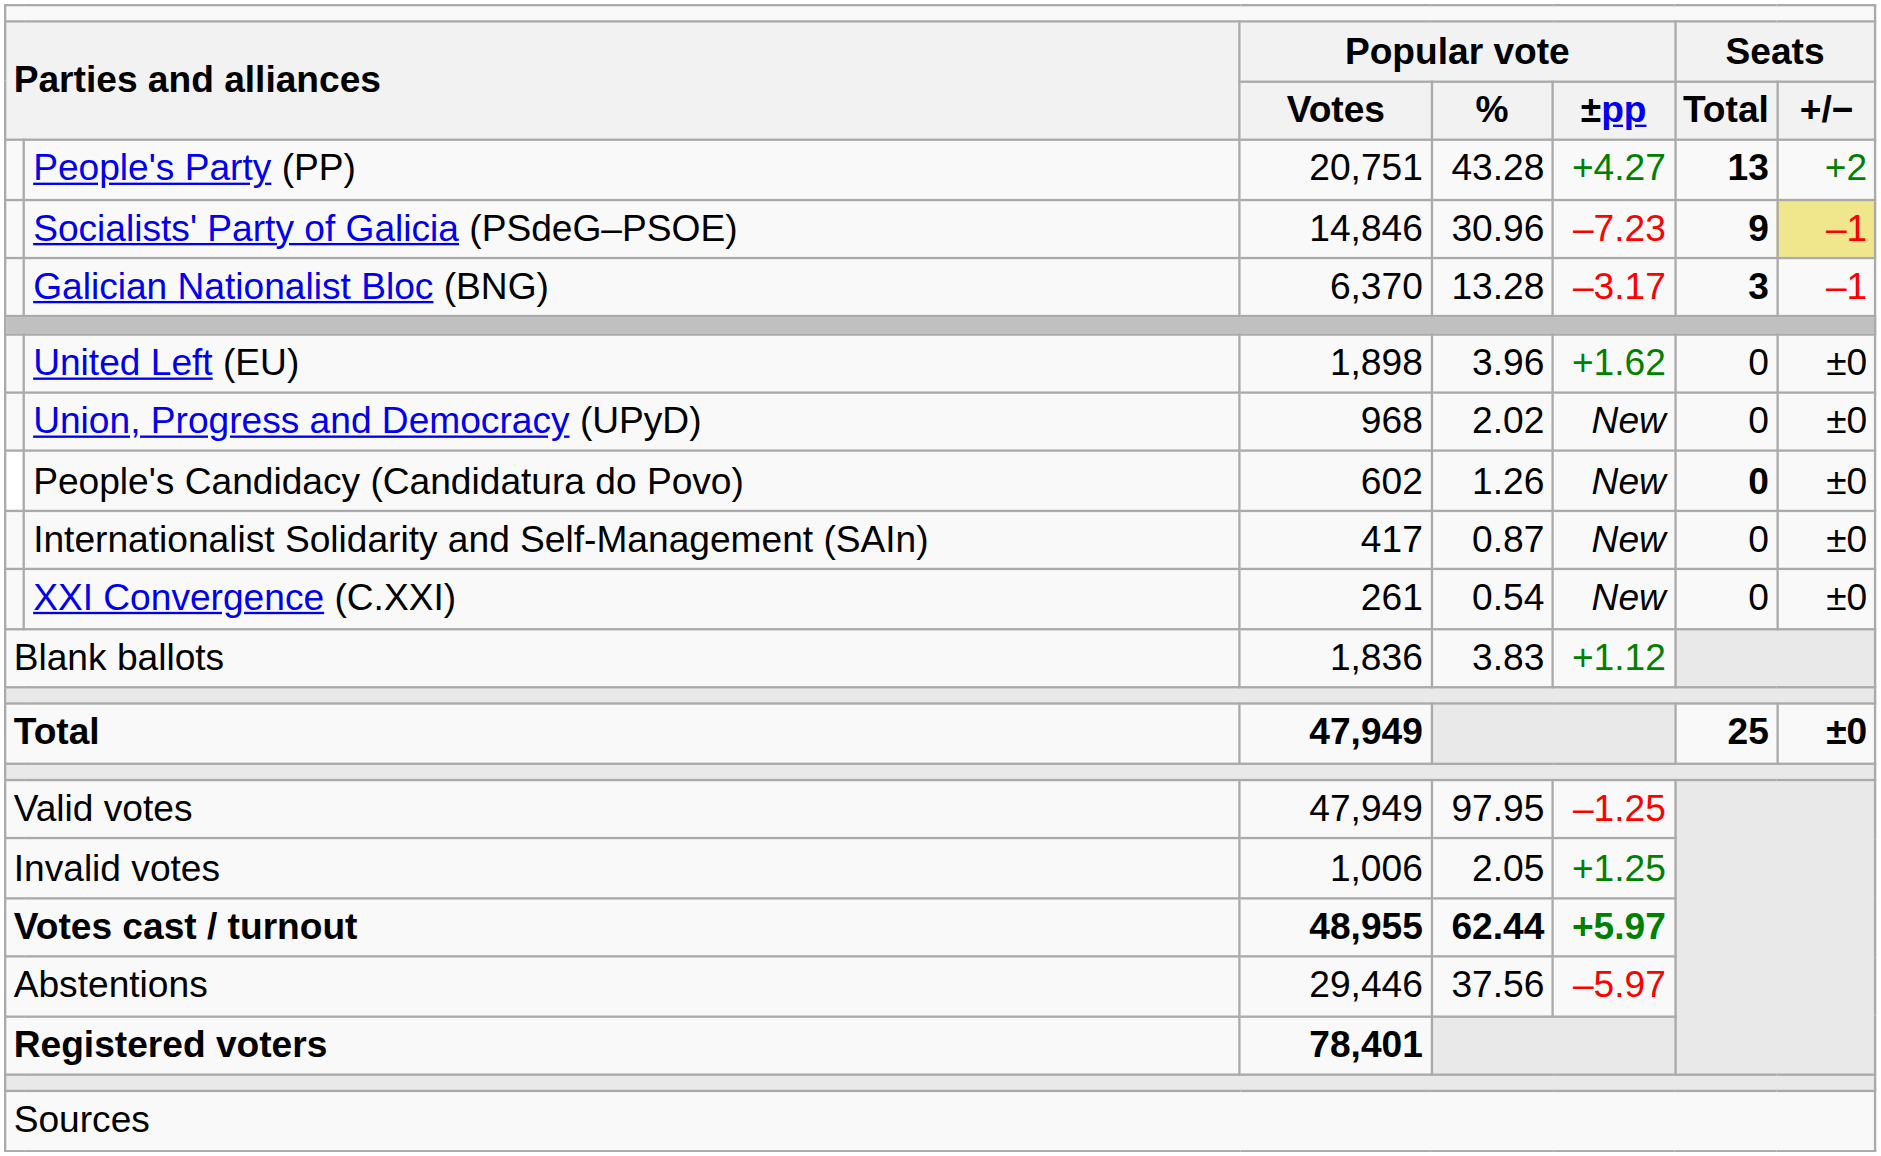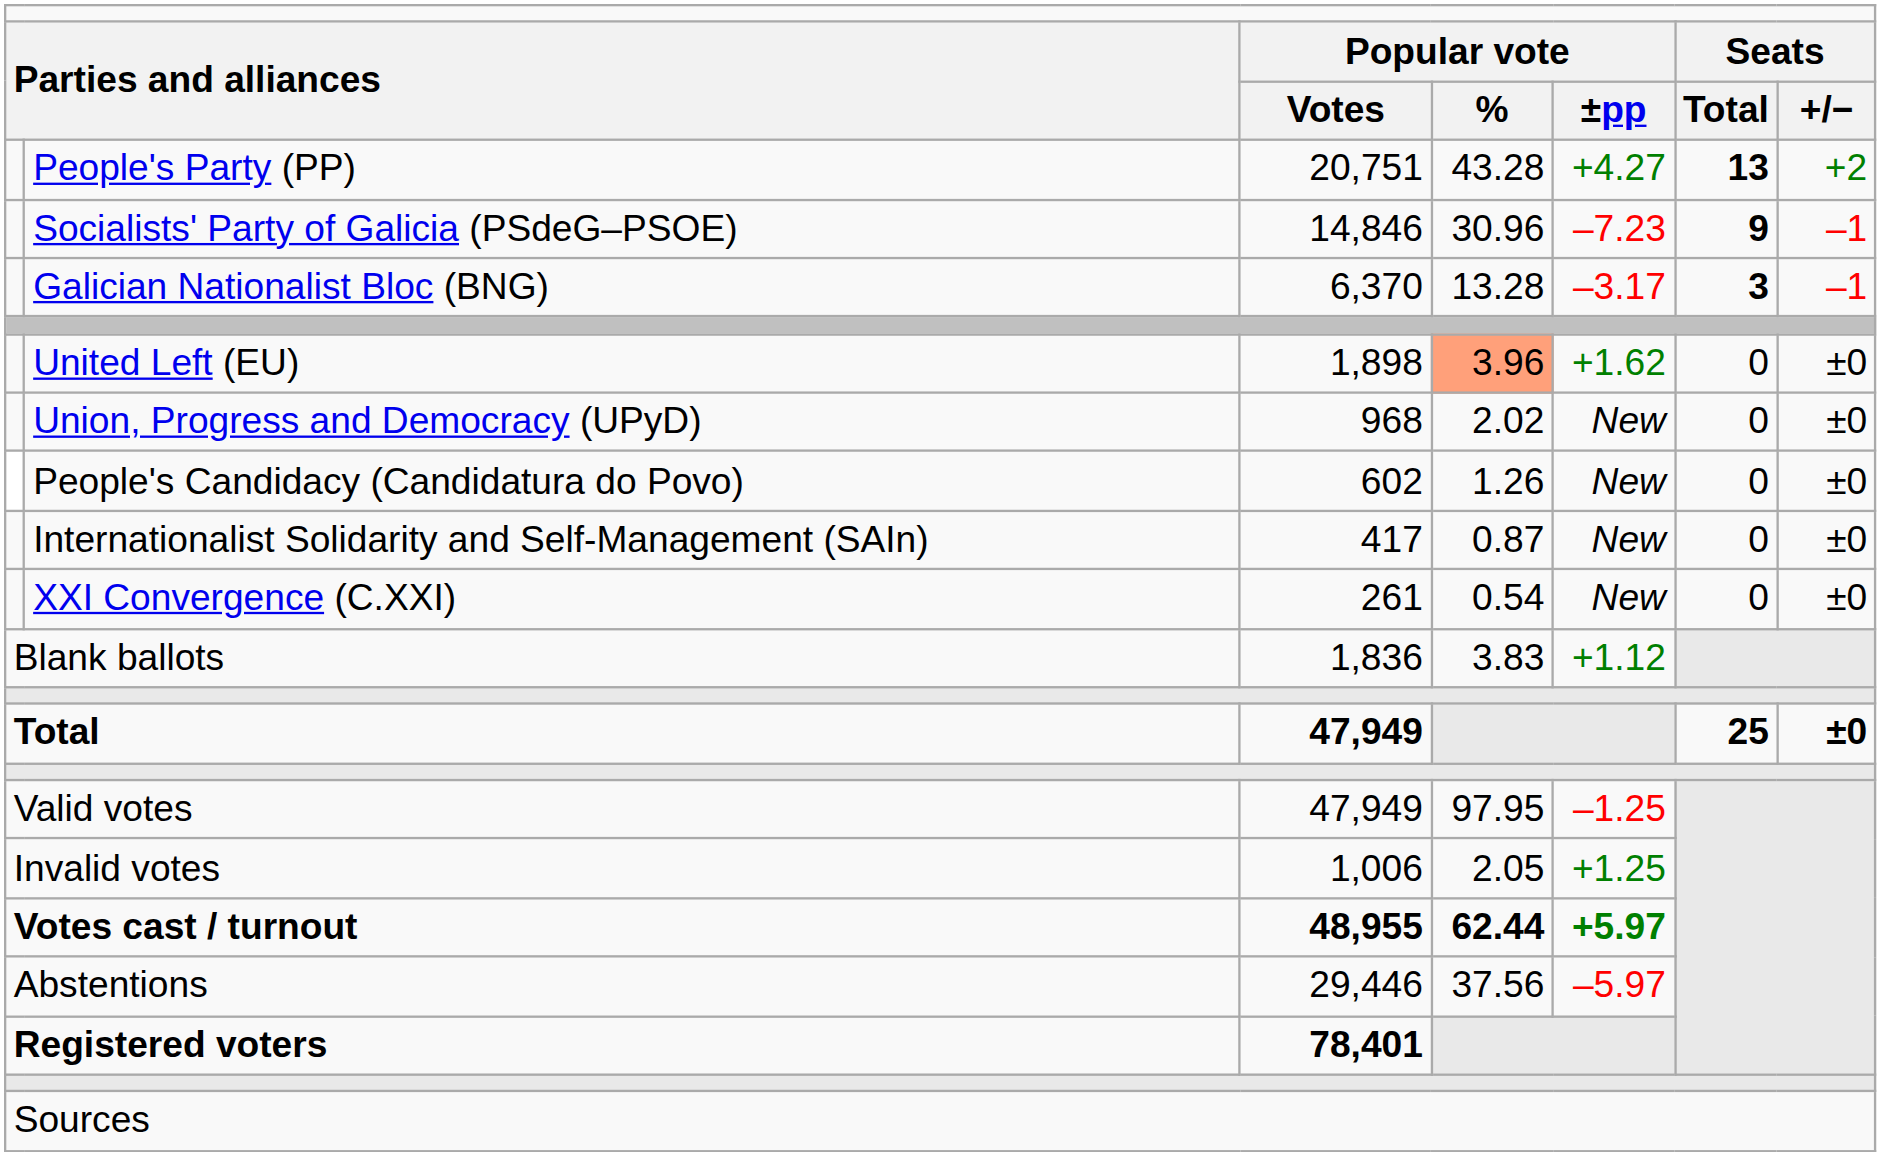(1847, 227) khaki background -> (1847, 227) no background
(1508, 362) no background -> (1508, 362) lightsalmon background
(1759, 480) bold -> (1759, 480) normal
